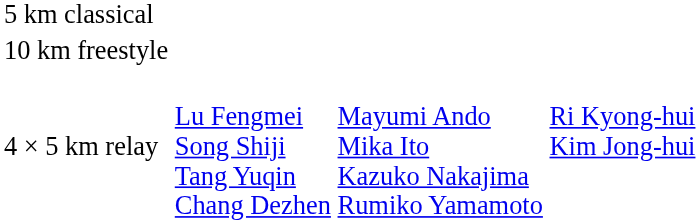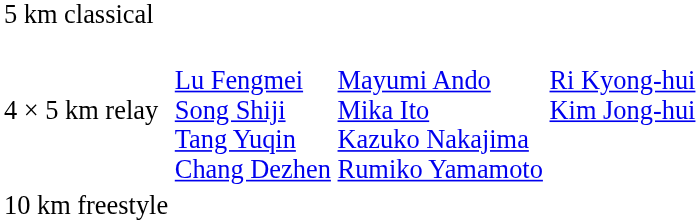rows swapped: (86, 50) <-> (81, 146)
